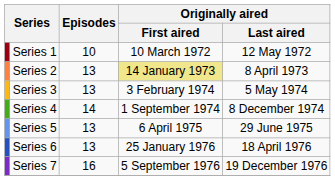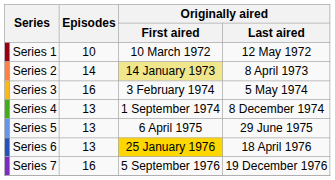(89, 71) 13 -> (89, 71) 14
(89, 90) 13 -> (89, 90) 16
(89, 109) 14 -> (89, 109) 13
(170, 147) no background -> (170, 147) gold background
